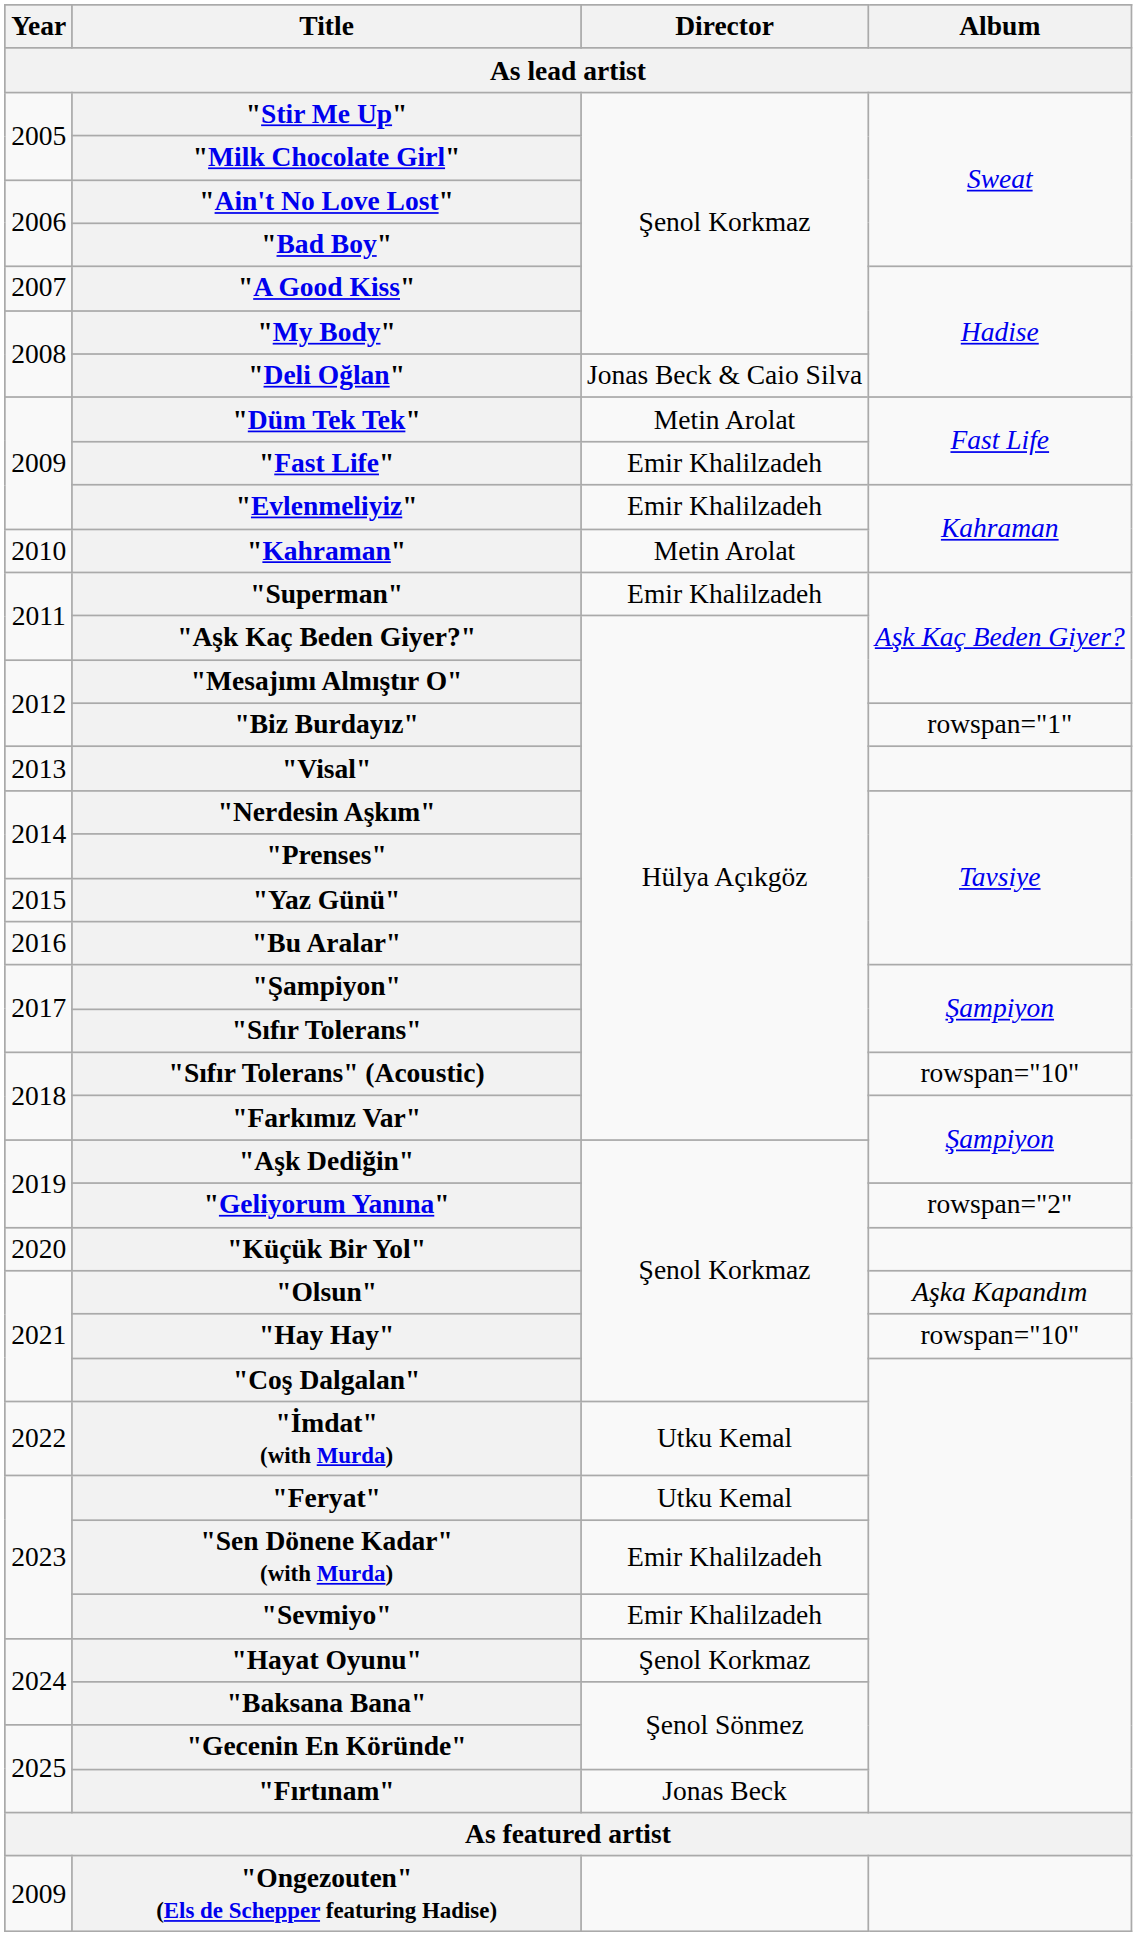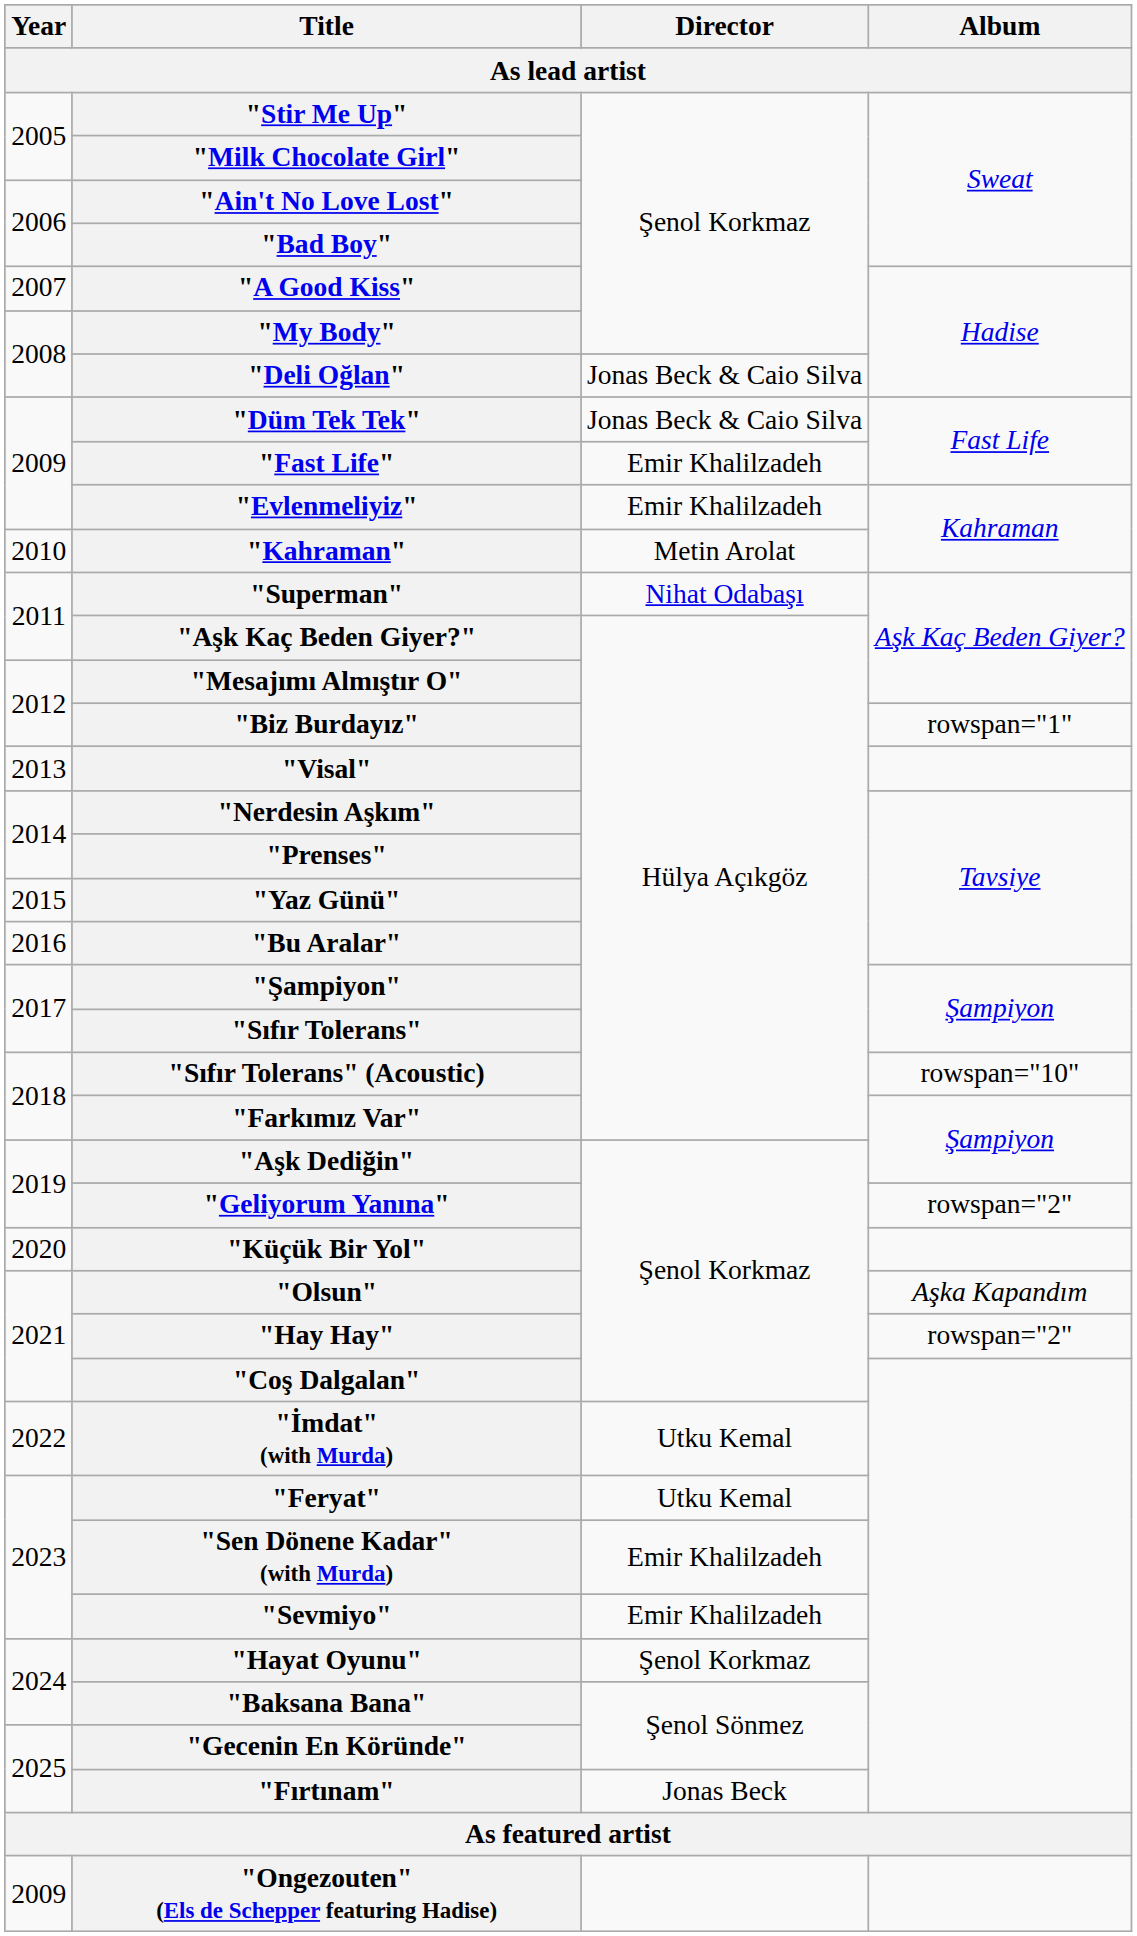(725, 419) Metin Arolat -> (725, 419) Jonas Beck & Caio Silva
(725, 593) Emir Khalilzadeh -> (725, 593) Nihat Odabaşı
(1000, 1335) rowspan="10" -> (1000, 1335) rowspan="2"
